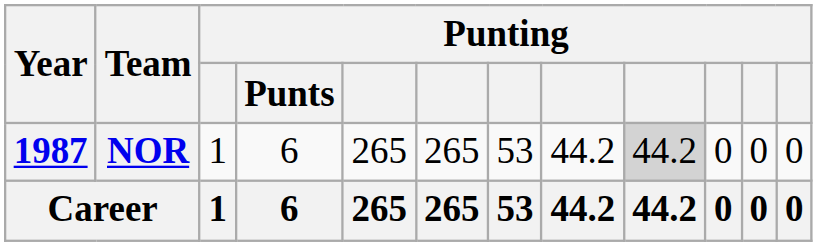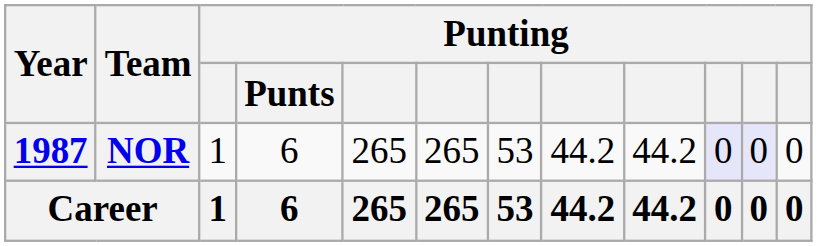(665, 151) lightgrey background -> (665, 151) no background
(723, 151) no background -> (723, 151) lavender background
(759, 151) no background -> (759, 151) lavender background
